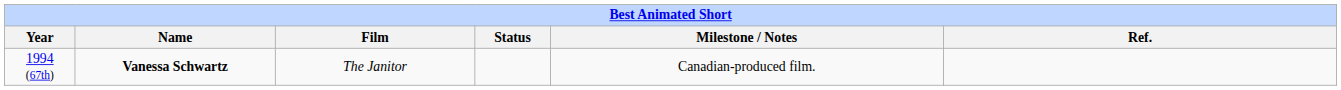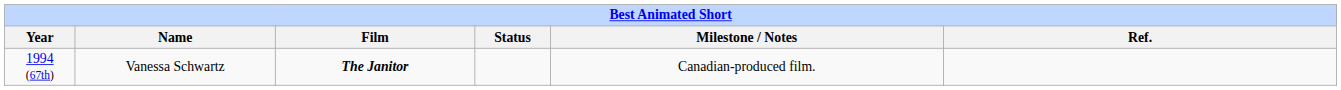(175, 66) bold -> (175, 66) normal
(375, 66) normal -> (375, 66) bold
